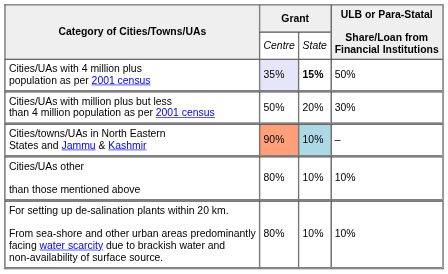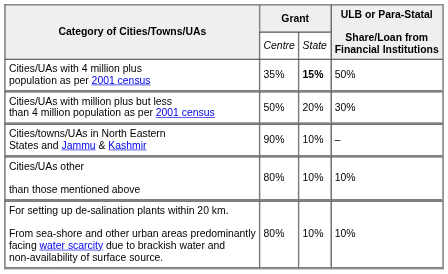(274, 75) lavender background -> (274, 75) no background
(274, 140) lightsalmon background -> (274, 140) no background
(313, 140) lightblue background -> (313, 140) no background
